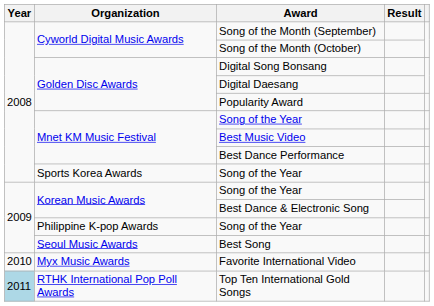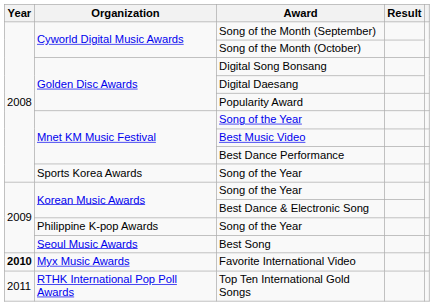(19, 262) normal -> (19, 262) bold
(19, 286) lightblue background -> (19, 286) no background
